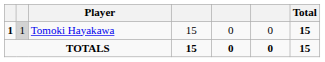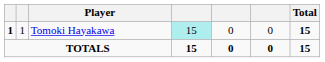(22, 30) lightgrey background -> (22, 30) no background
(191, 30) no background -> (191, 30) paleturquoise background
